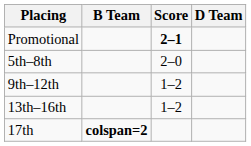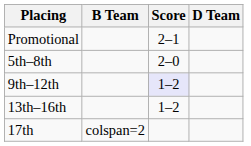(171, 38) bold -> (169, 38) normal
(171, 84) no background -> (169, 84) lavender background
(117, 130) bold -> (115, 130) normal
